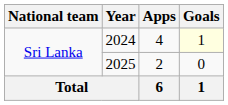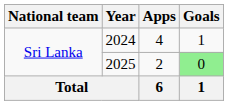(201, 40) lightyellow background -> (201, 40) no background
(201, 64) no background -> (201, 64) lightgreen background
